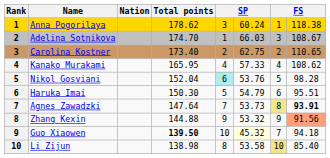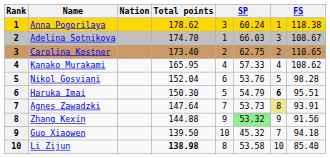(224, 79) paleturquoise background -> (224, 79) no background
(279, 92) normal -> (279, 92) bold
(306, 106) bold -> (306, 106) normal
(252, 120) no background -> (252, 120) lightgreen background
(306, 120) lightsalmon background -> (306, 120) no background
(183, 133) bold -> (183, 133) normal
(252, 133) lightyellow background -> (252, 133) no background
(183, 147) normal -> (183, 147) bold
(279, 147) khaki background -> (279, 147) no background
